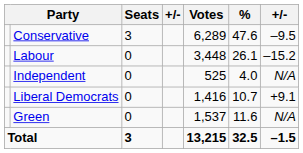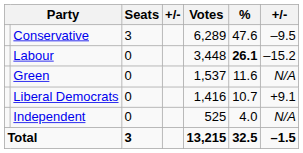(245, 55) normal -> (245, 55) bold
rows swapped: (31, 117) <-> (49, 76)
